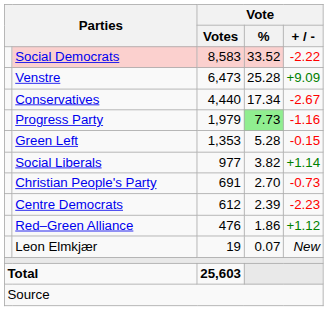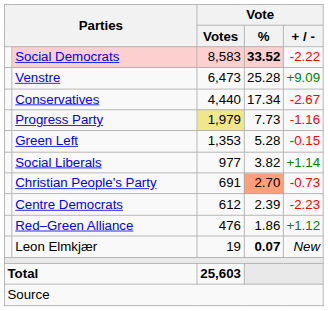(264, 57) normal -> (264, 57) bold
(224, 120) no background -> (224, 120) khaki background
(267, 120) lightgreen background -> (267, 120) no background
(267, 183) no background -> (267, 183) lightsalmon background
(267, 246) normal -> (267, 246) bold
